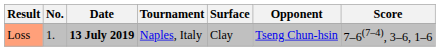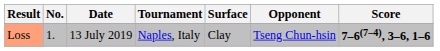(102, 35) bold -> (101, 35) normal
(388, 35) normal -> (386, 35) bold
